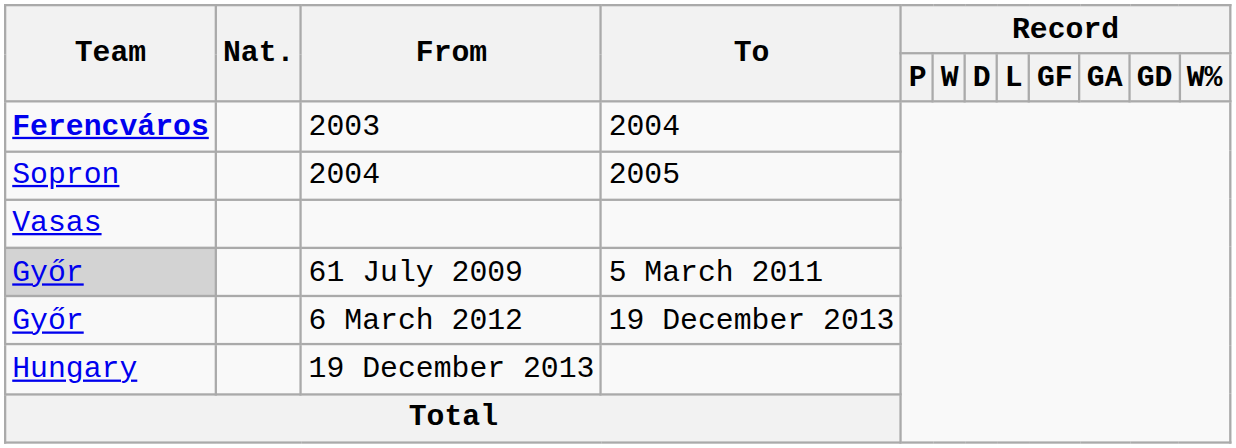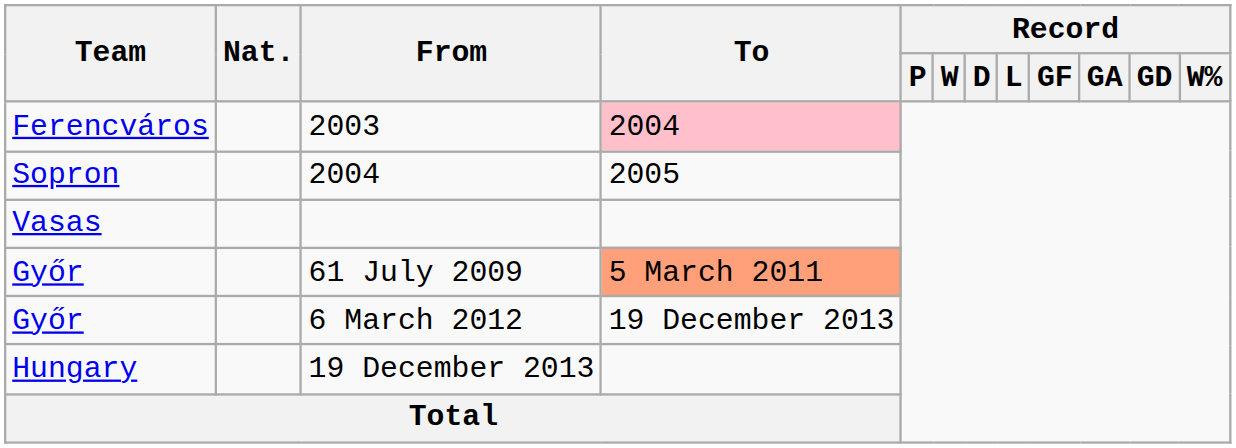(111, 126) bold -> (111, 126) normal
(644, 126) no background -> (644, 126) pink background
(48, 272) lightgrey background -> (48, 272) no background
(716, 272) no background -> (716, 272) lightsalmon background
